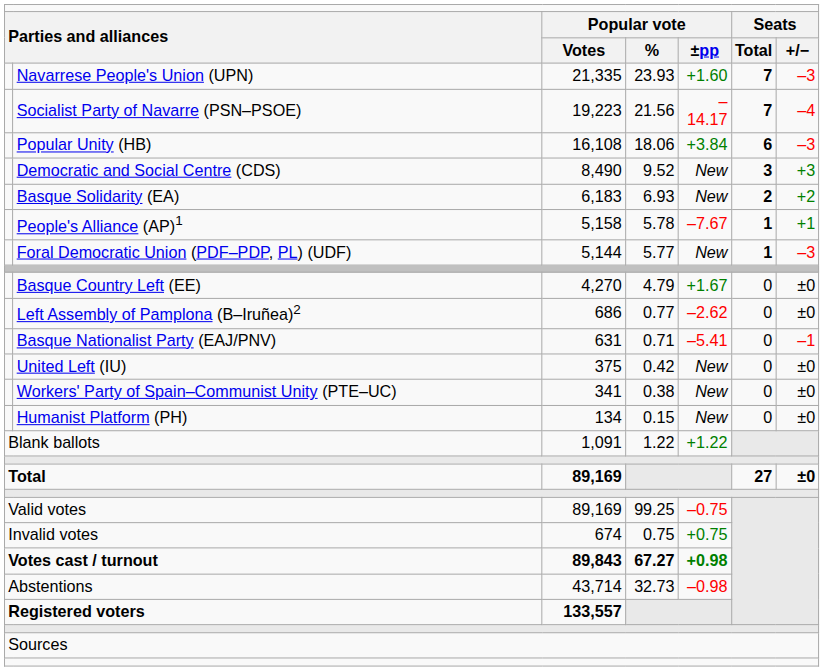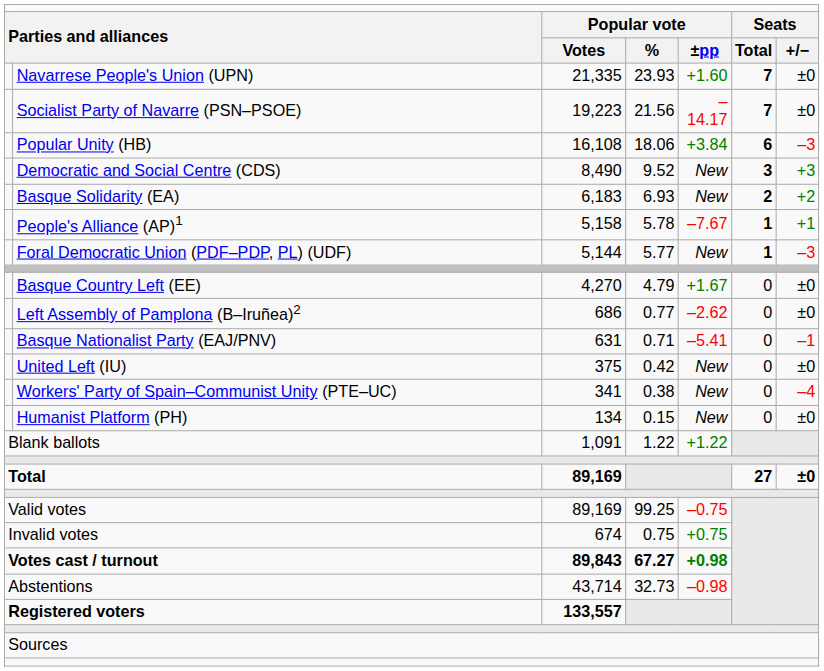(806, 76) –3 -> (806, 76) ±0
(806, 110) –4 -> (806, 110) ±0
(806, 392) ±0 -> (806, 392) –4
